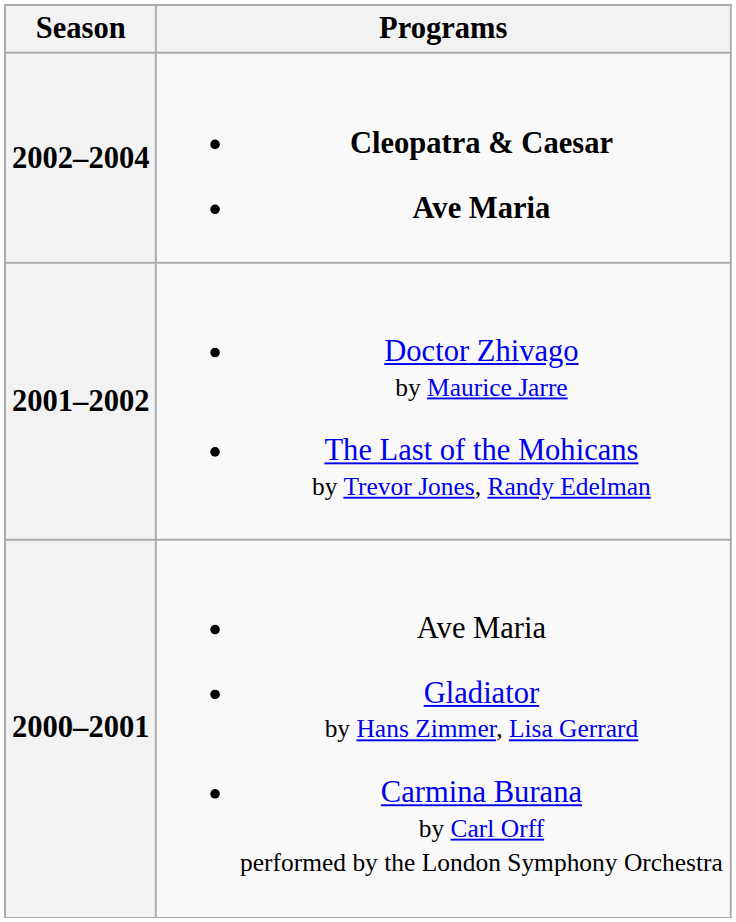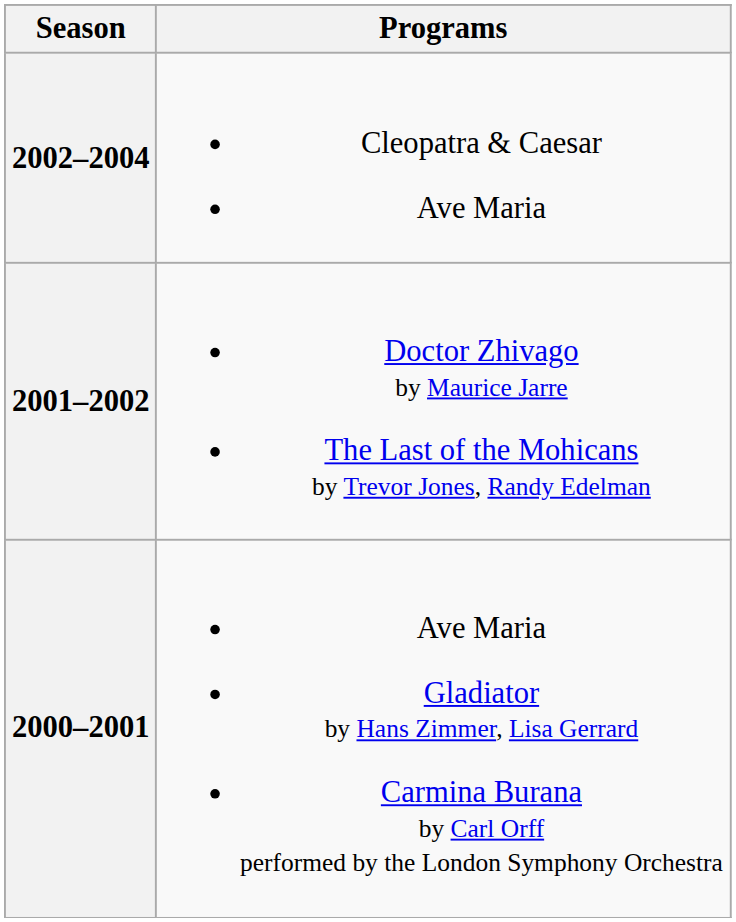(443, 175) bold -> (443, 175) normal
